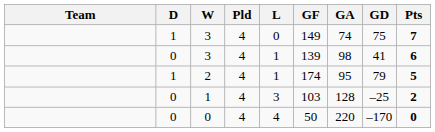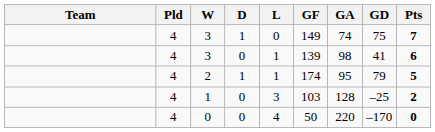columns swapped: (242, 14) <-> (173, 14)
